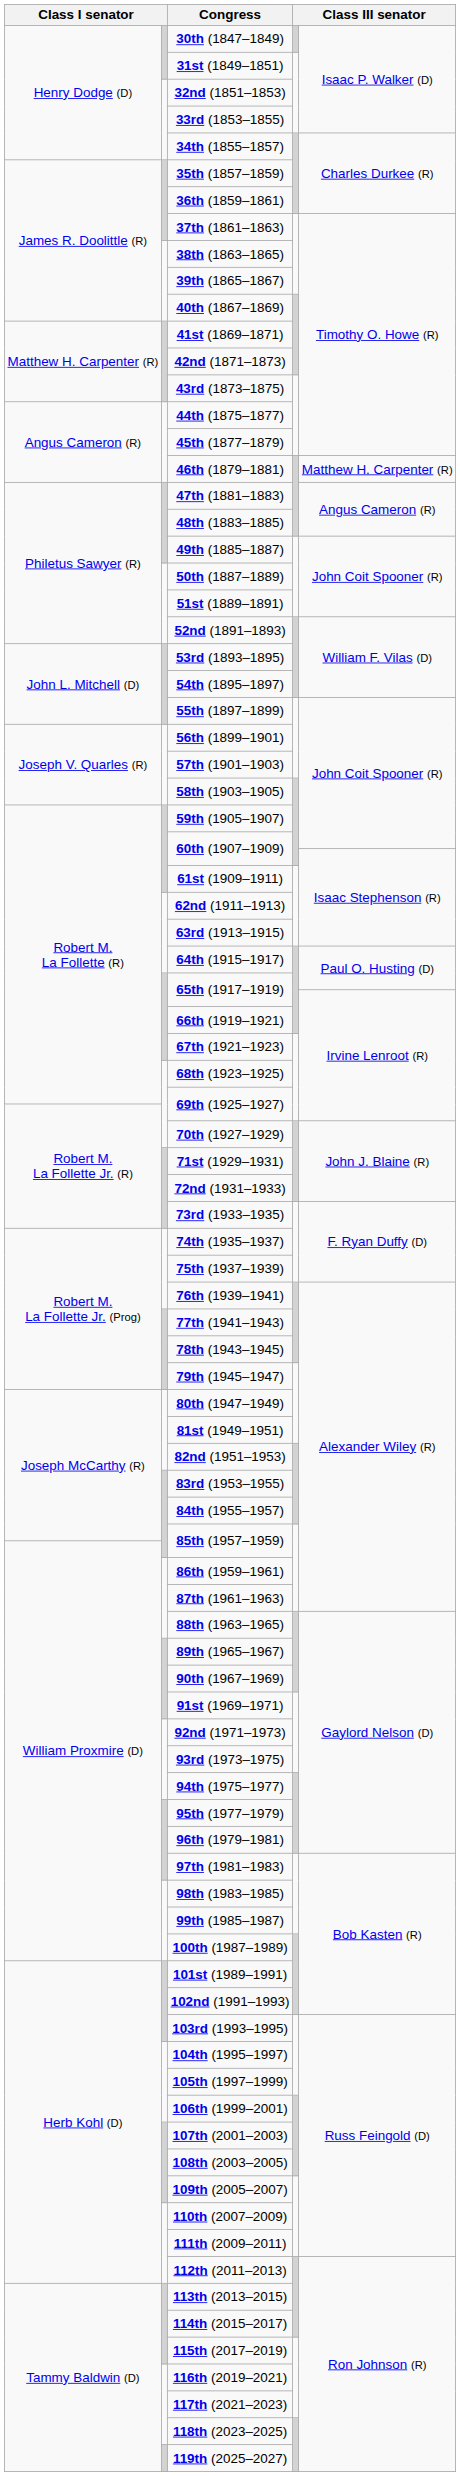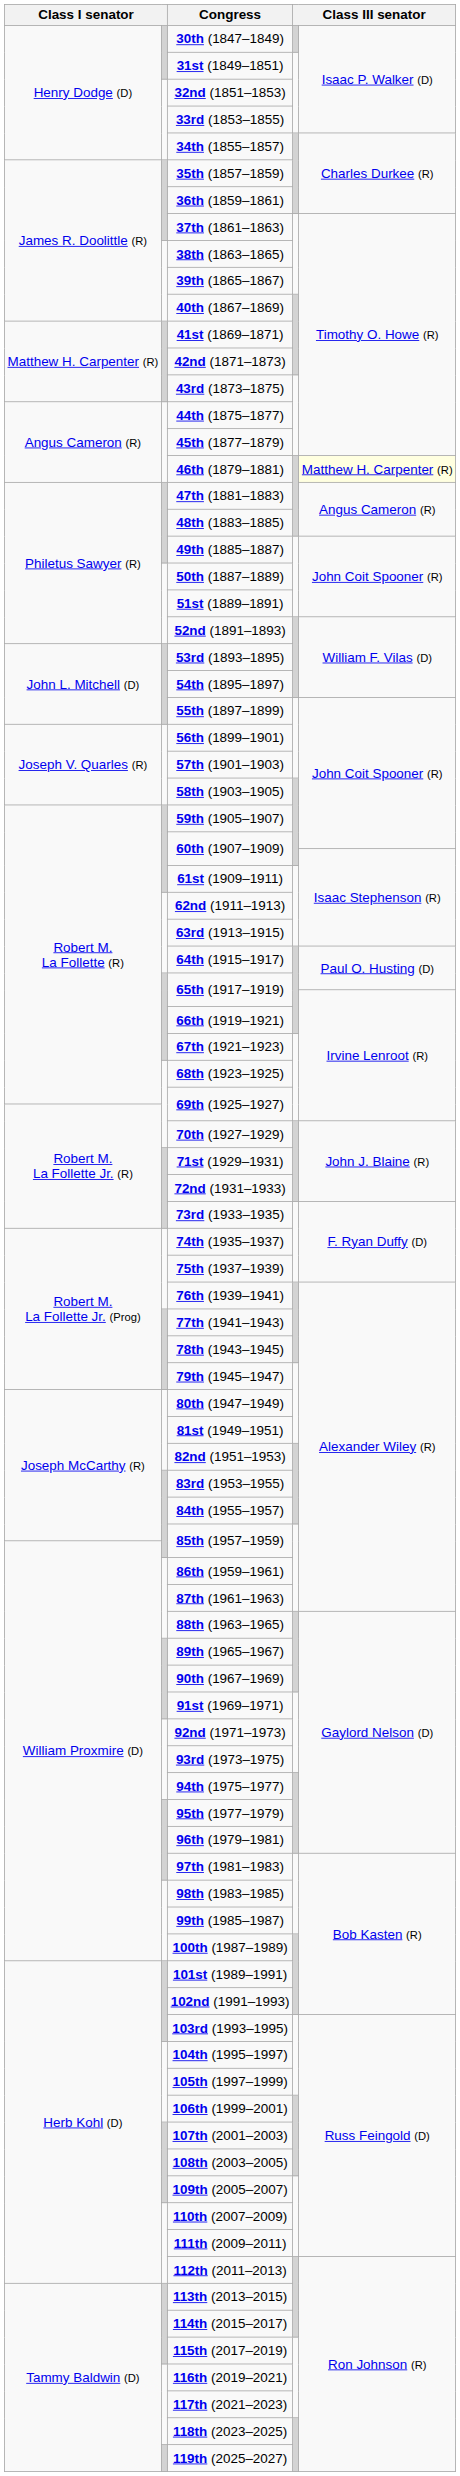(377, 469) no background -> (377, 469) lightyellow background
